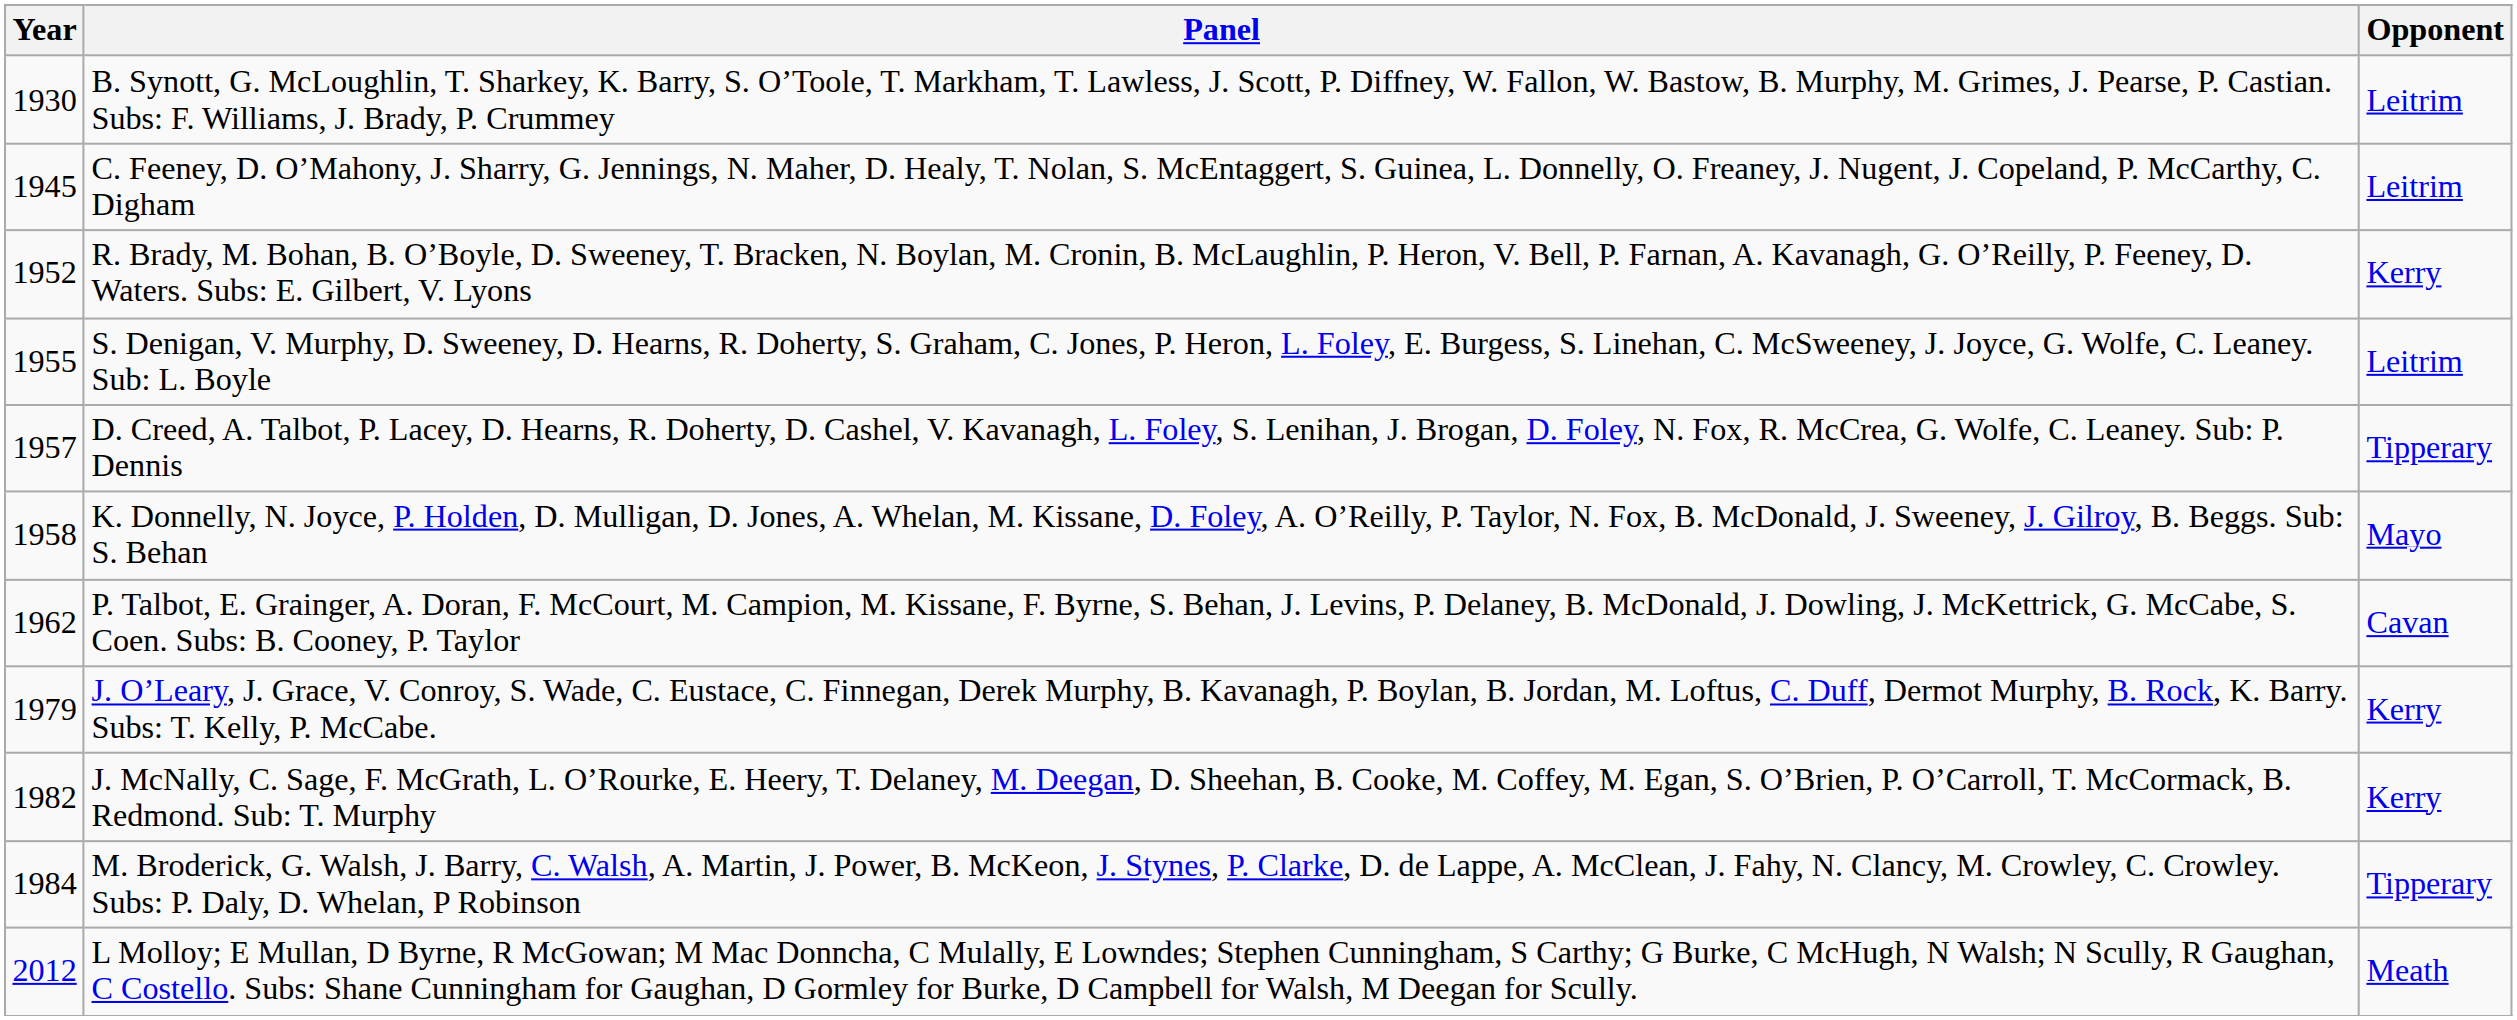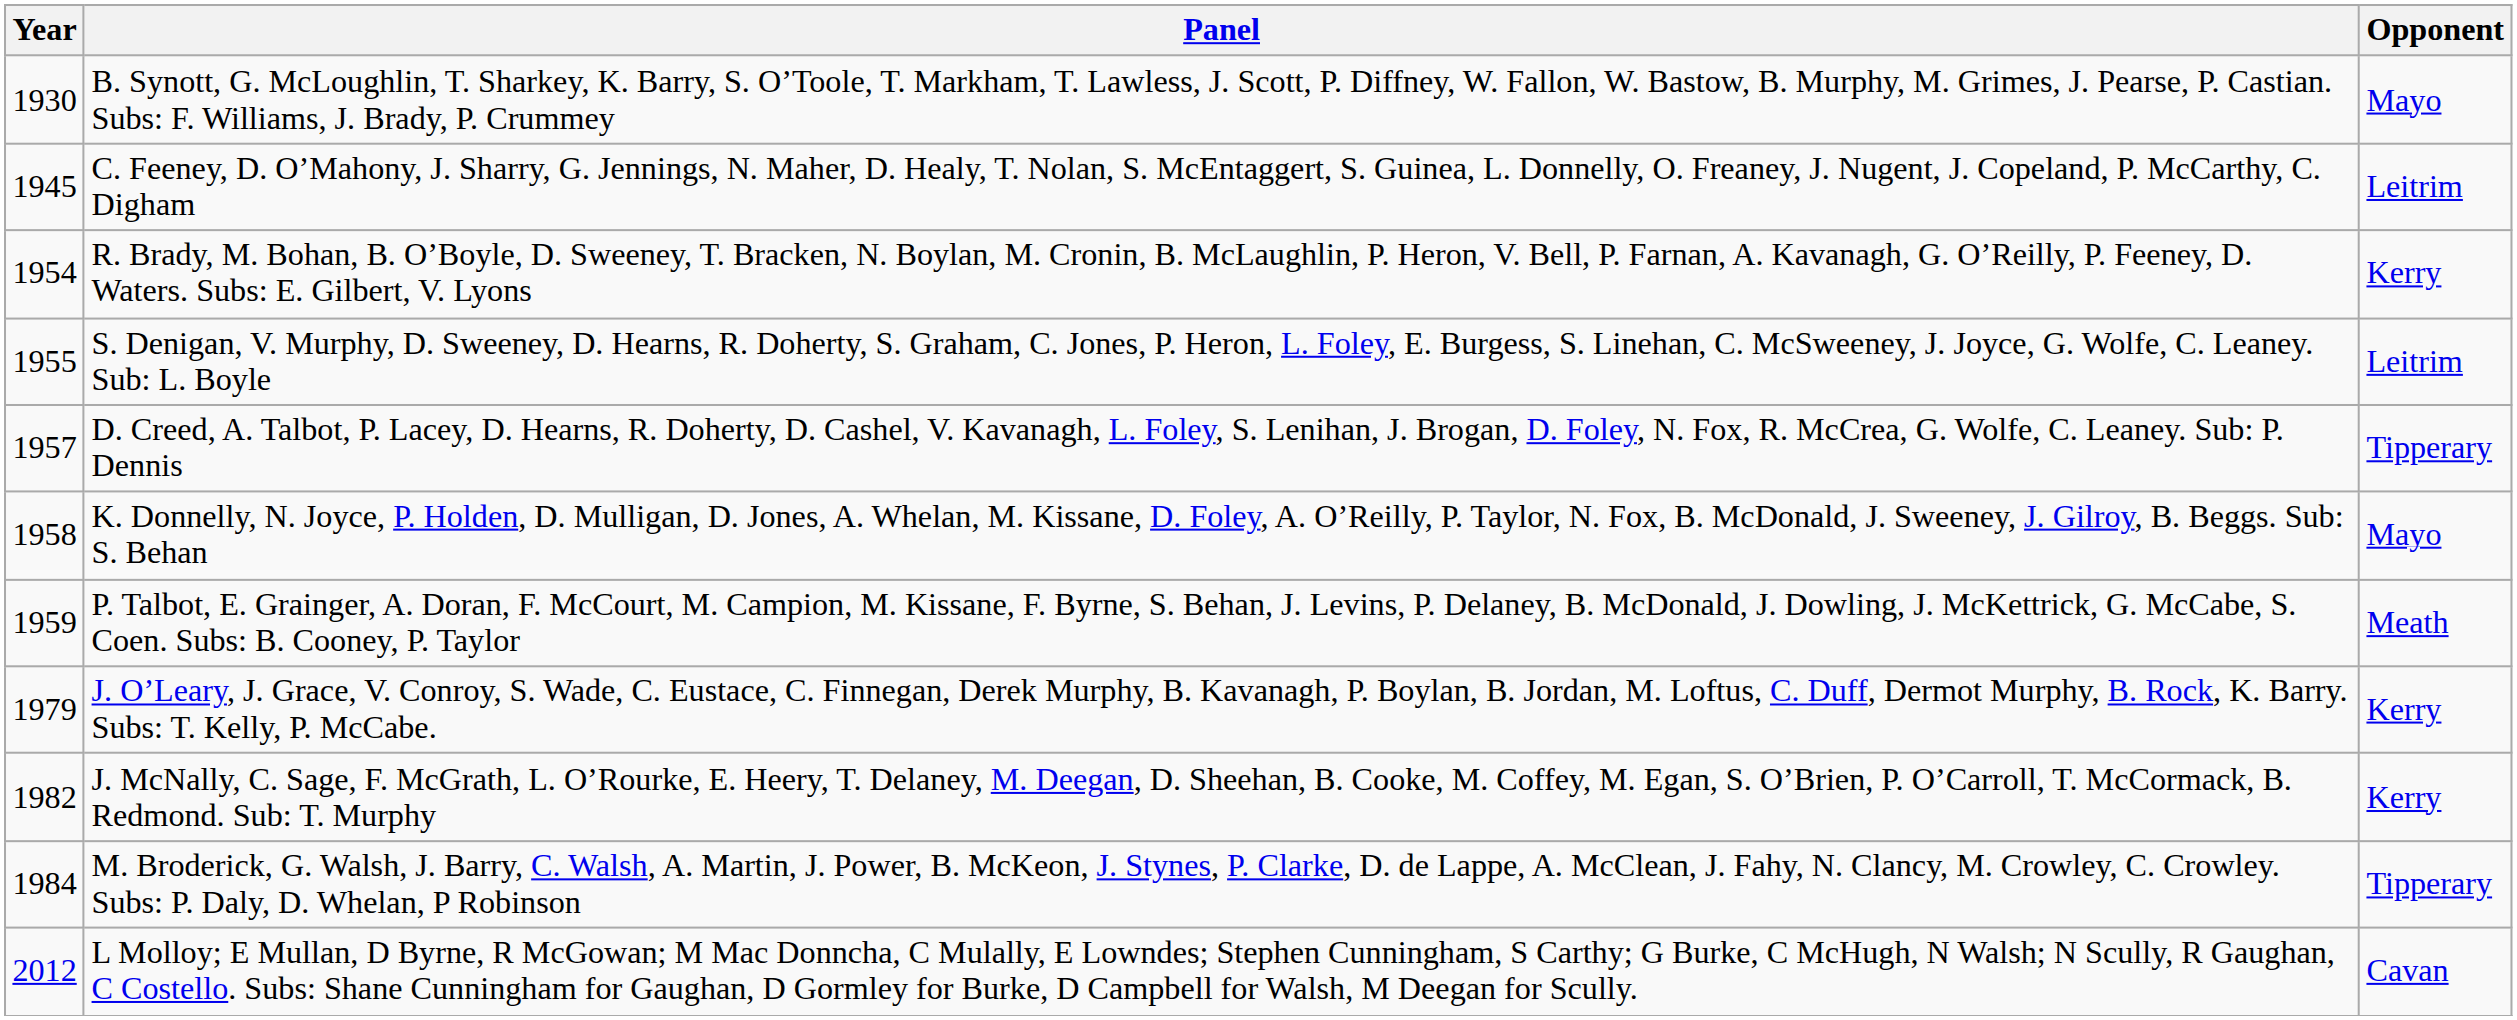(2415, 99) Leitrim -> (2404, 99) Mayo
(45, 273) 1952 -> (45, 273) 1954
(45, 622) 1962 -> (45, 622) 1959
(2408, 622) Cavan -> (2408, 622) Meath
(2408, 970) Meath -> (2408, 970) Cavan
